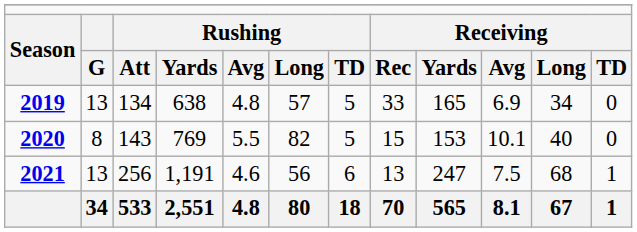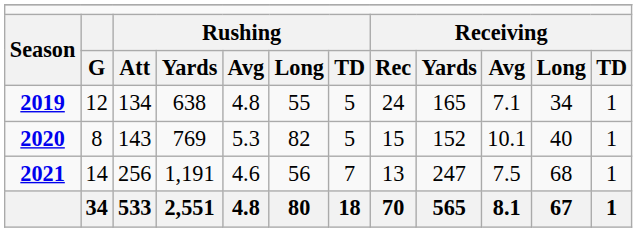(97, 102) 13 -> (97, 102) 12
(299, 102) 57 -> (299, 102) 55
(393, 102) 33 -> (393, 102) 24
(507, 102) 6.9 -> (507, 102) 7.1
(612, 102) 0 -> (612, 102) 1
(246, 138) 5.5 -> (246, 138) 5.3
(449, 138) 153 -> (449, 138) 152
(612, 138) 0 -> (612, 138) 1
(97, 173) 13 -> (97, 173) 14
(350, 173) 6 -> (350, 173) 7
